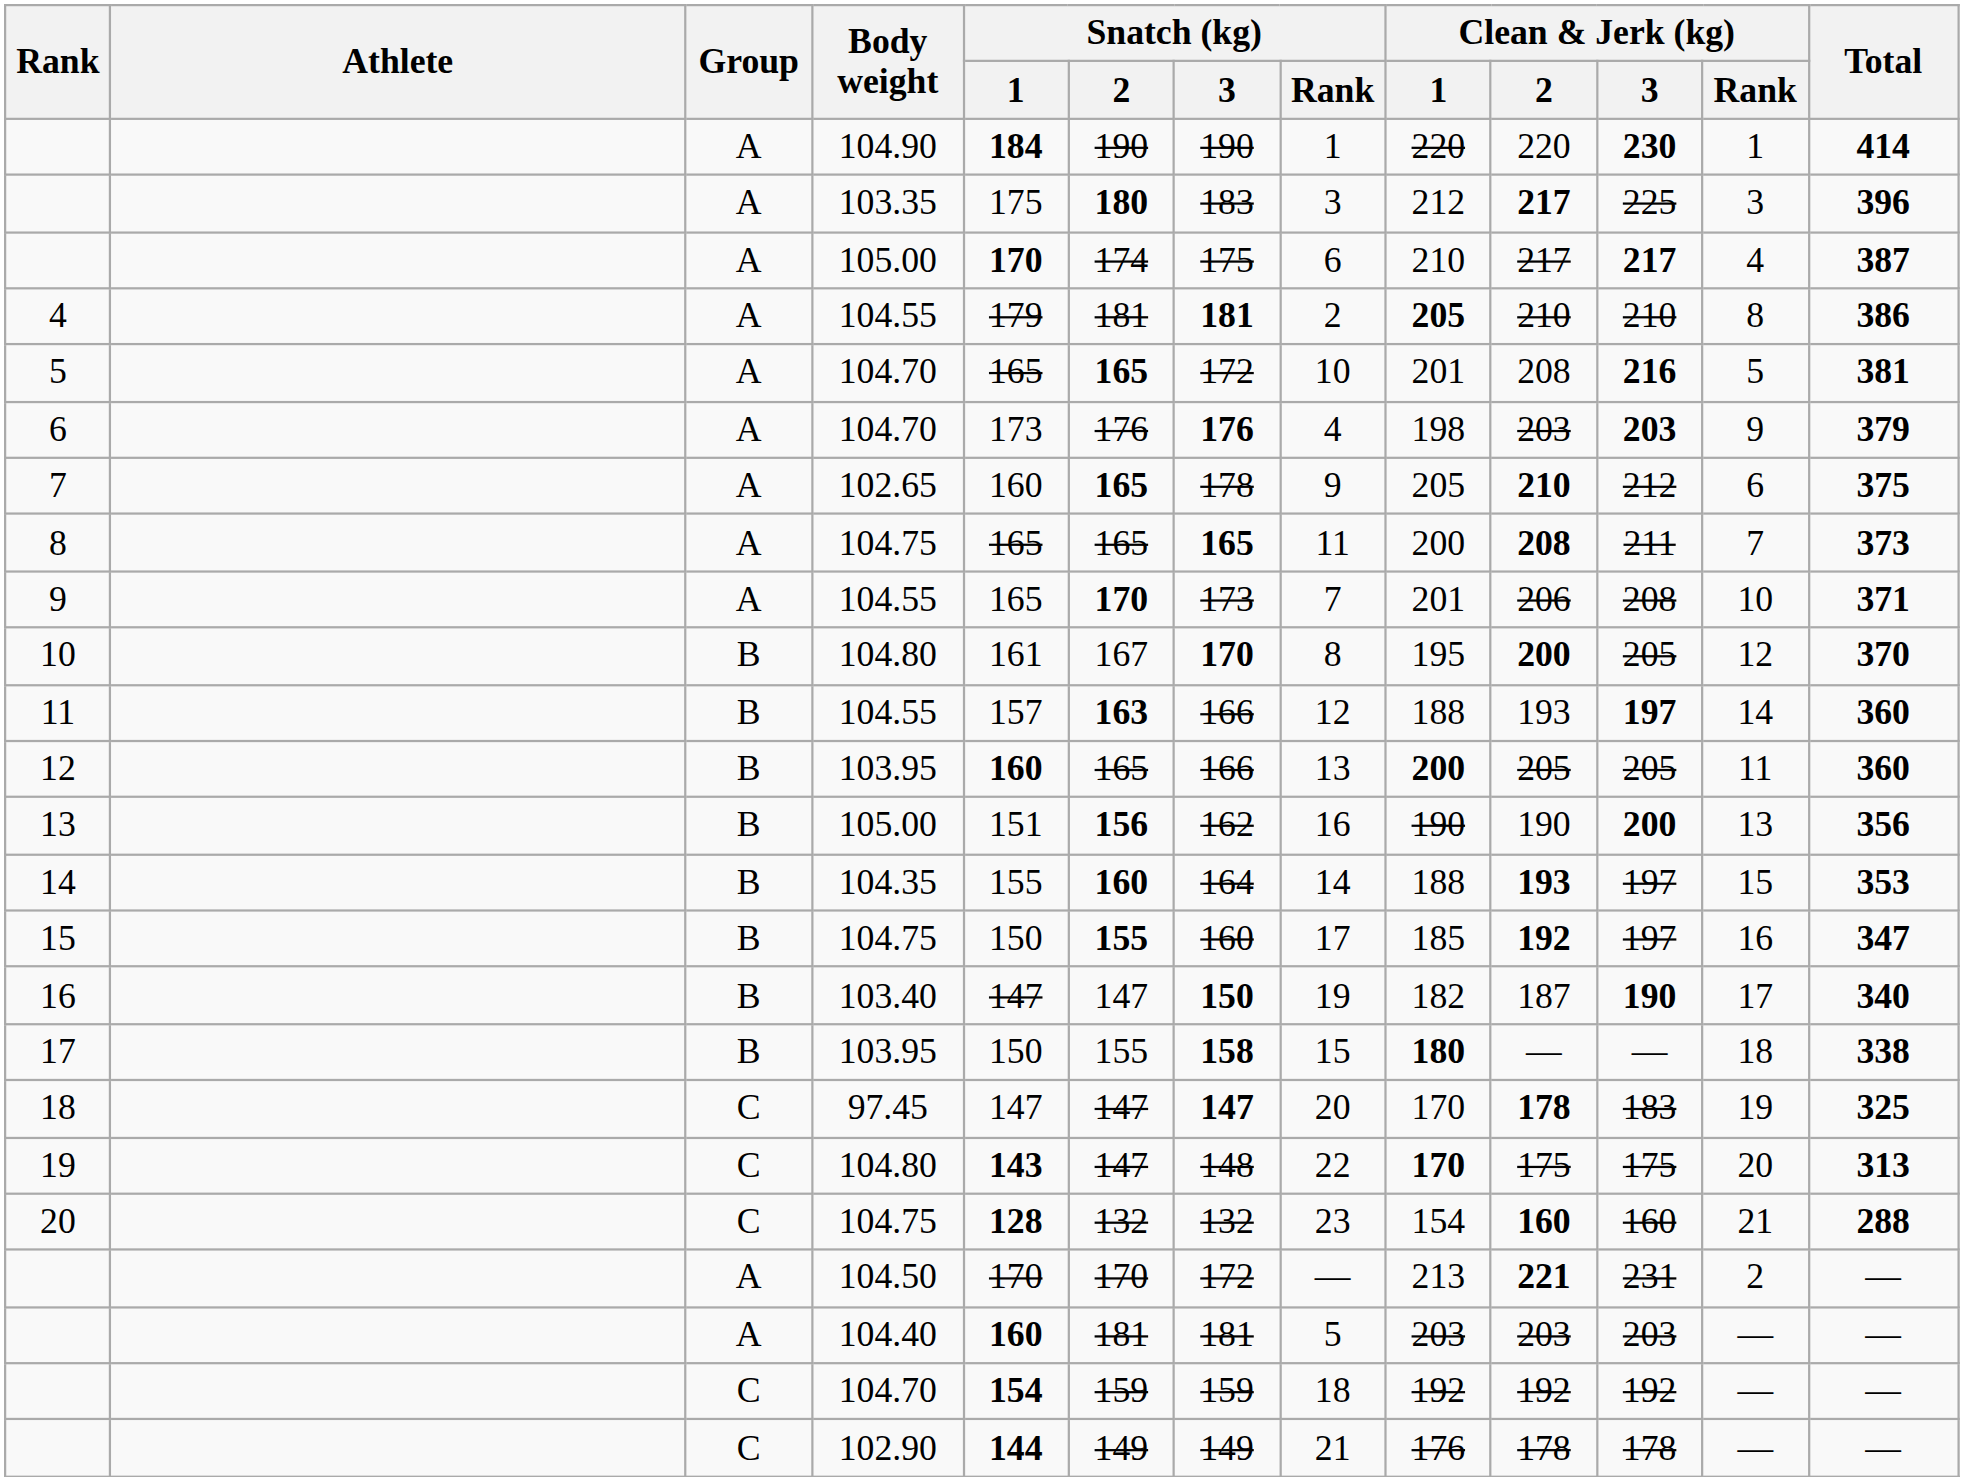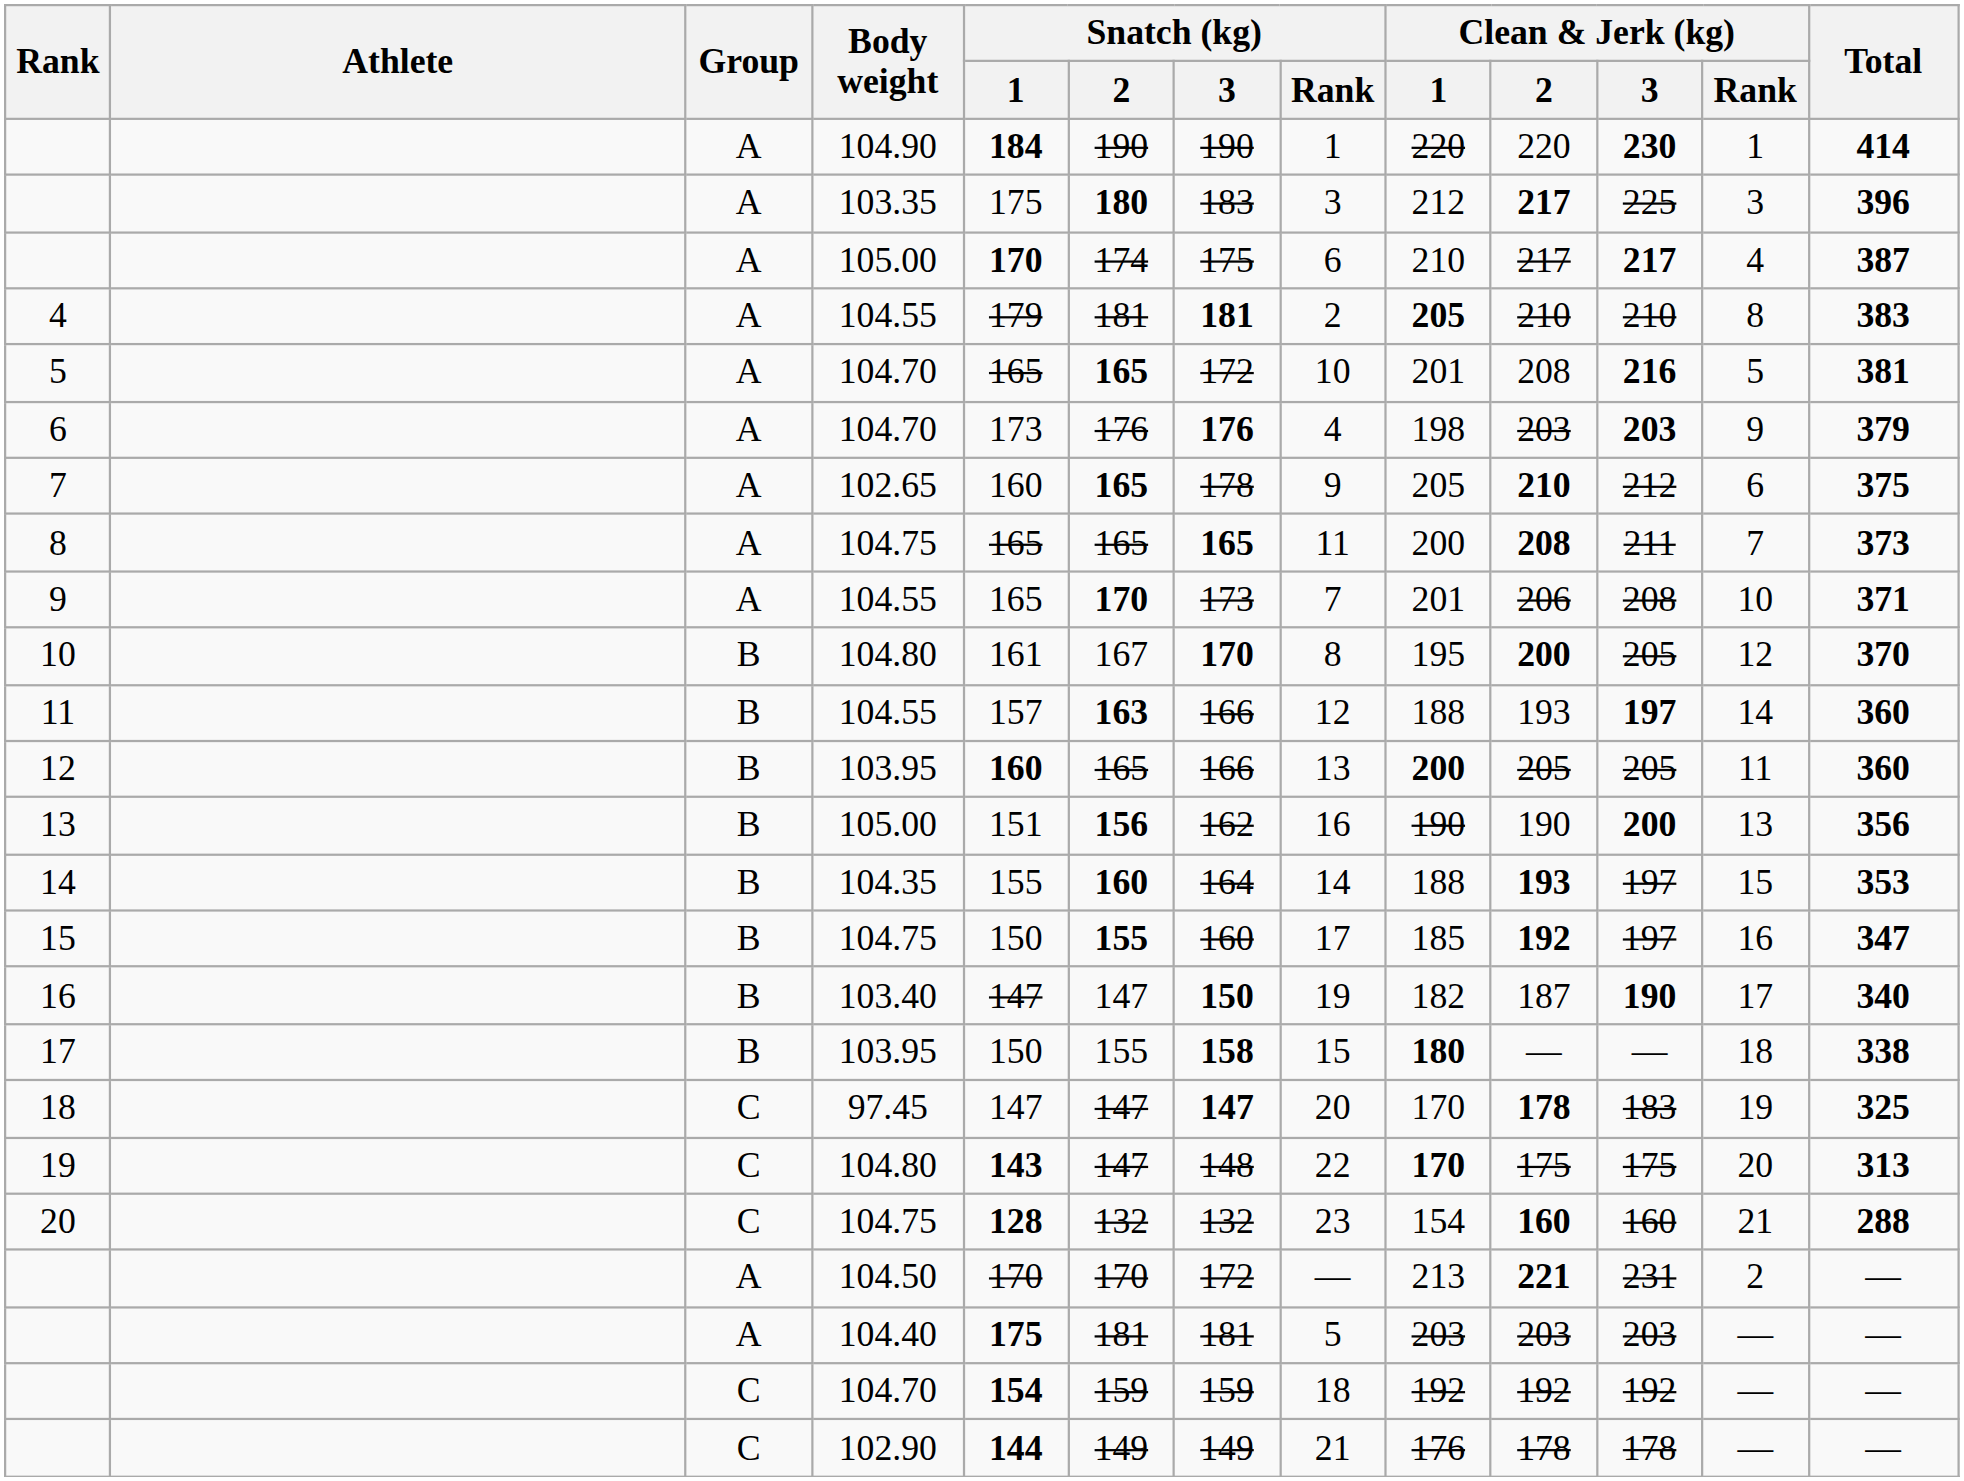(1883, 315) 386 -> (1883, 315) 383
(1016, 1334) 160 -> (1016, 1334) 175
